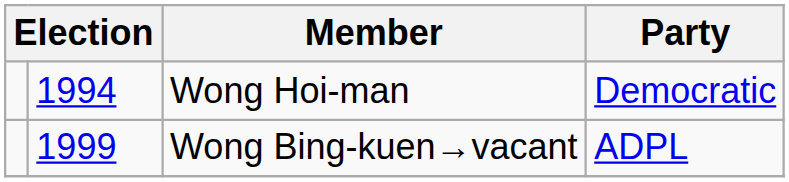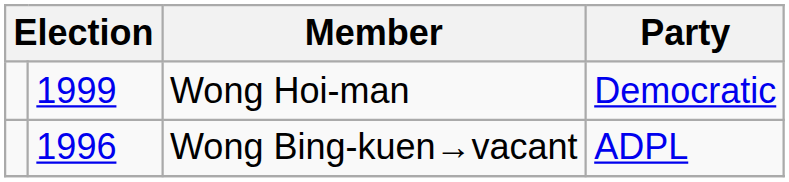(76, 90) 1994 -> (76, 90) 1999
(76, 147) 1999 -> (76, 147) 1996
